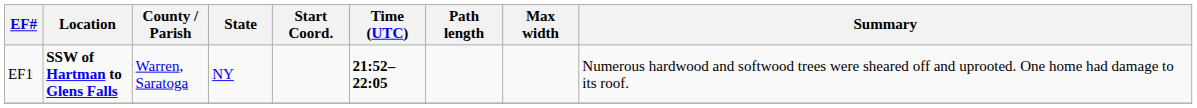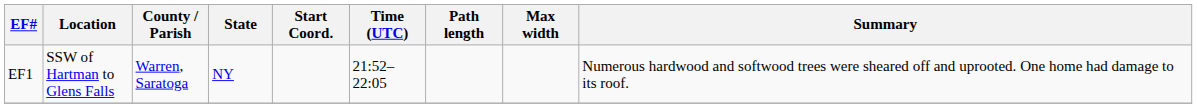(84, 74) bold -> (80, 74) normal
(374, 74) bold -> (373, 74) normal
